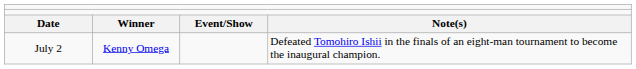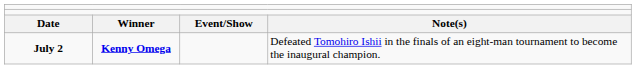(48, 48) normal -> (48, 48) bold
(136, 48) normal -> (136, 48) bold
